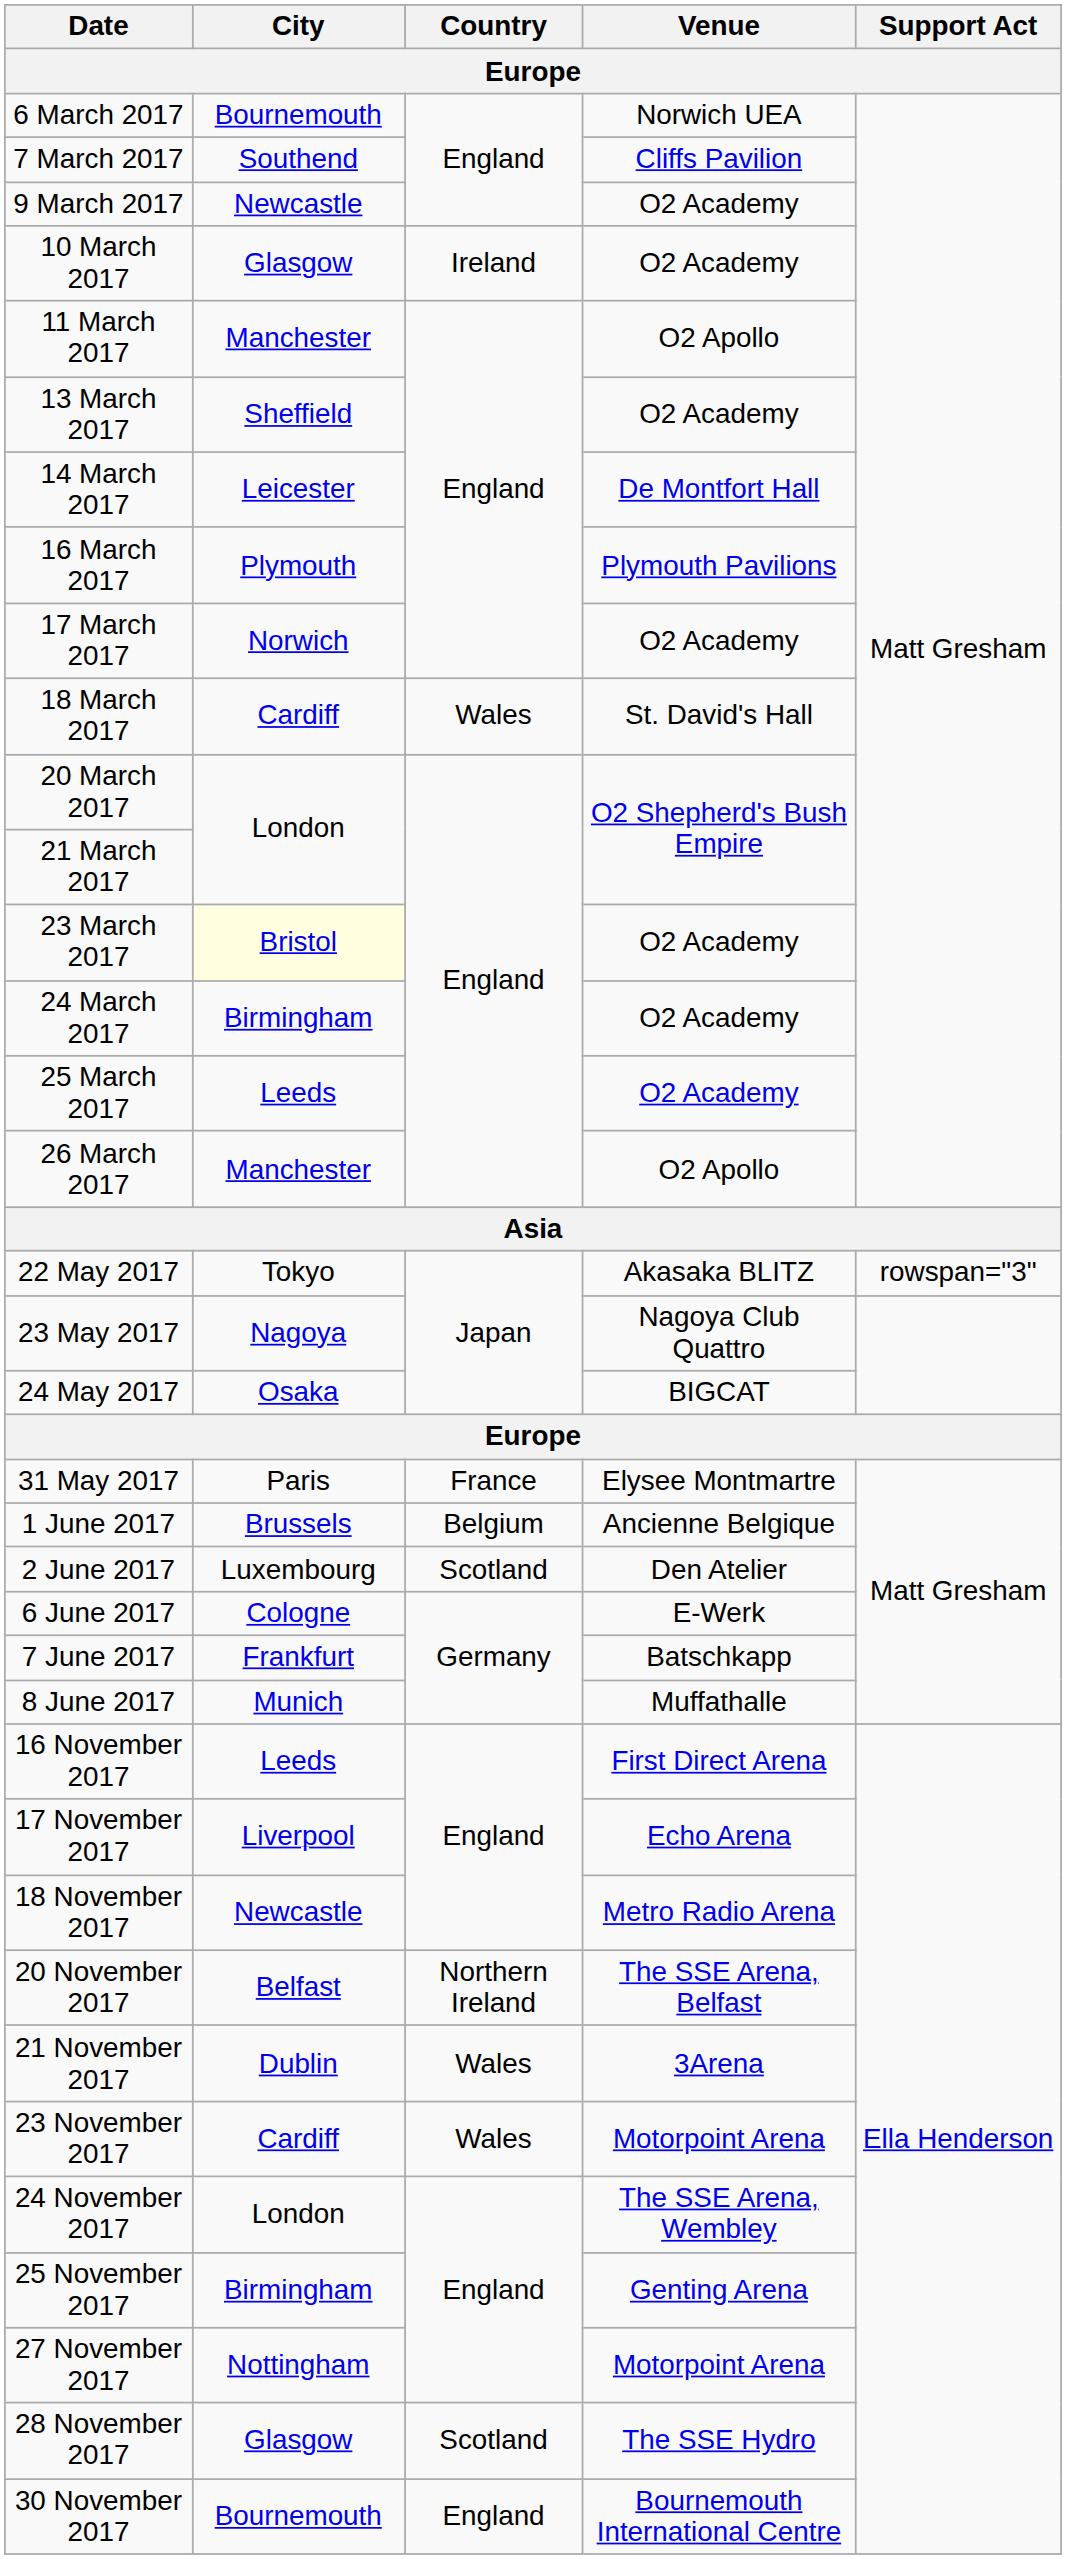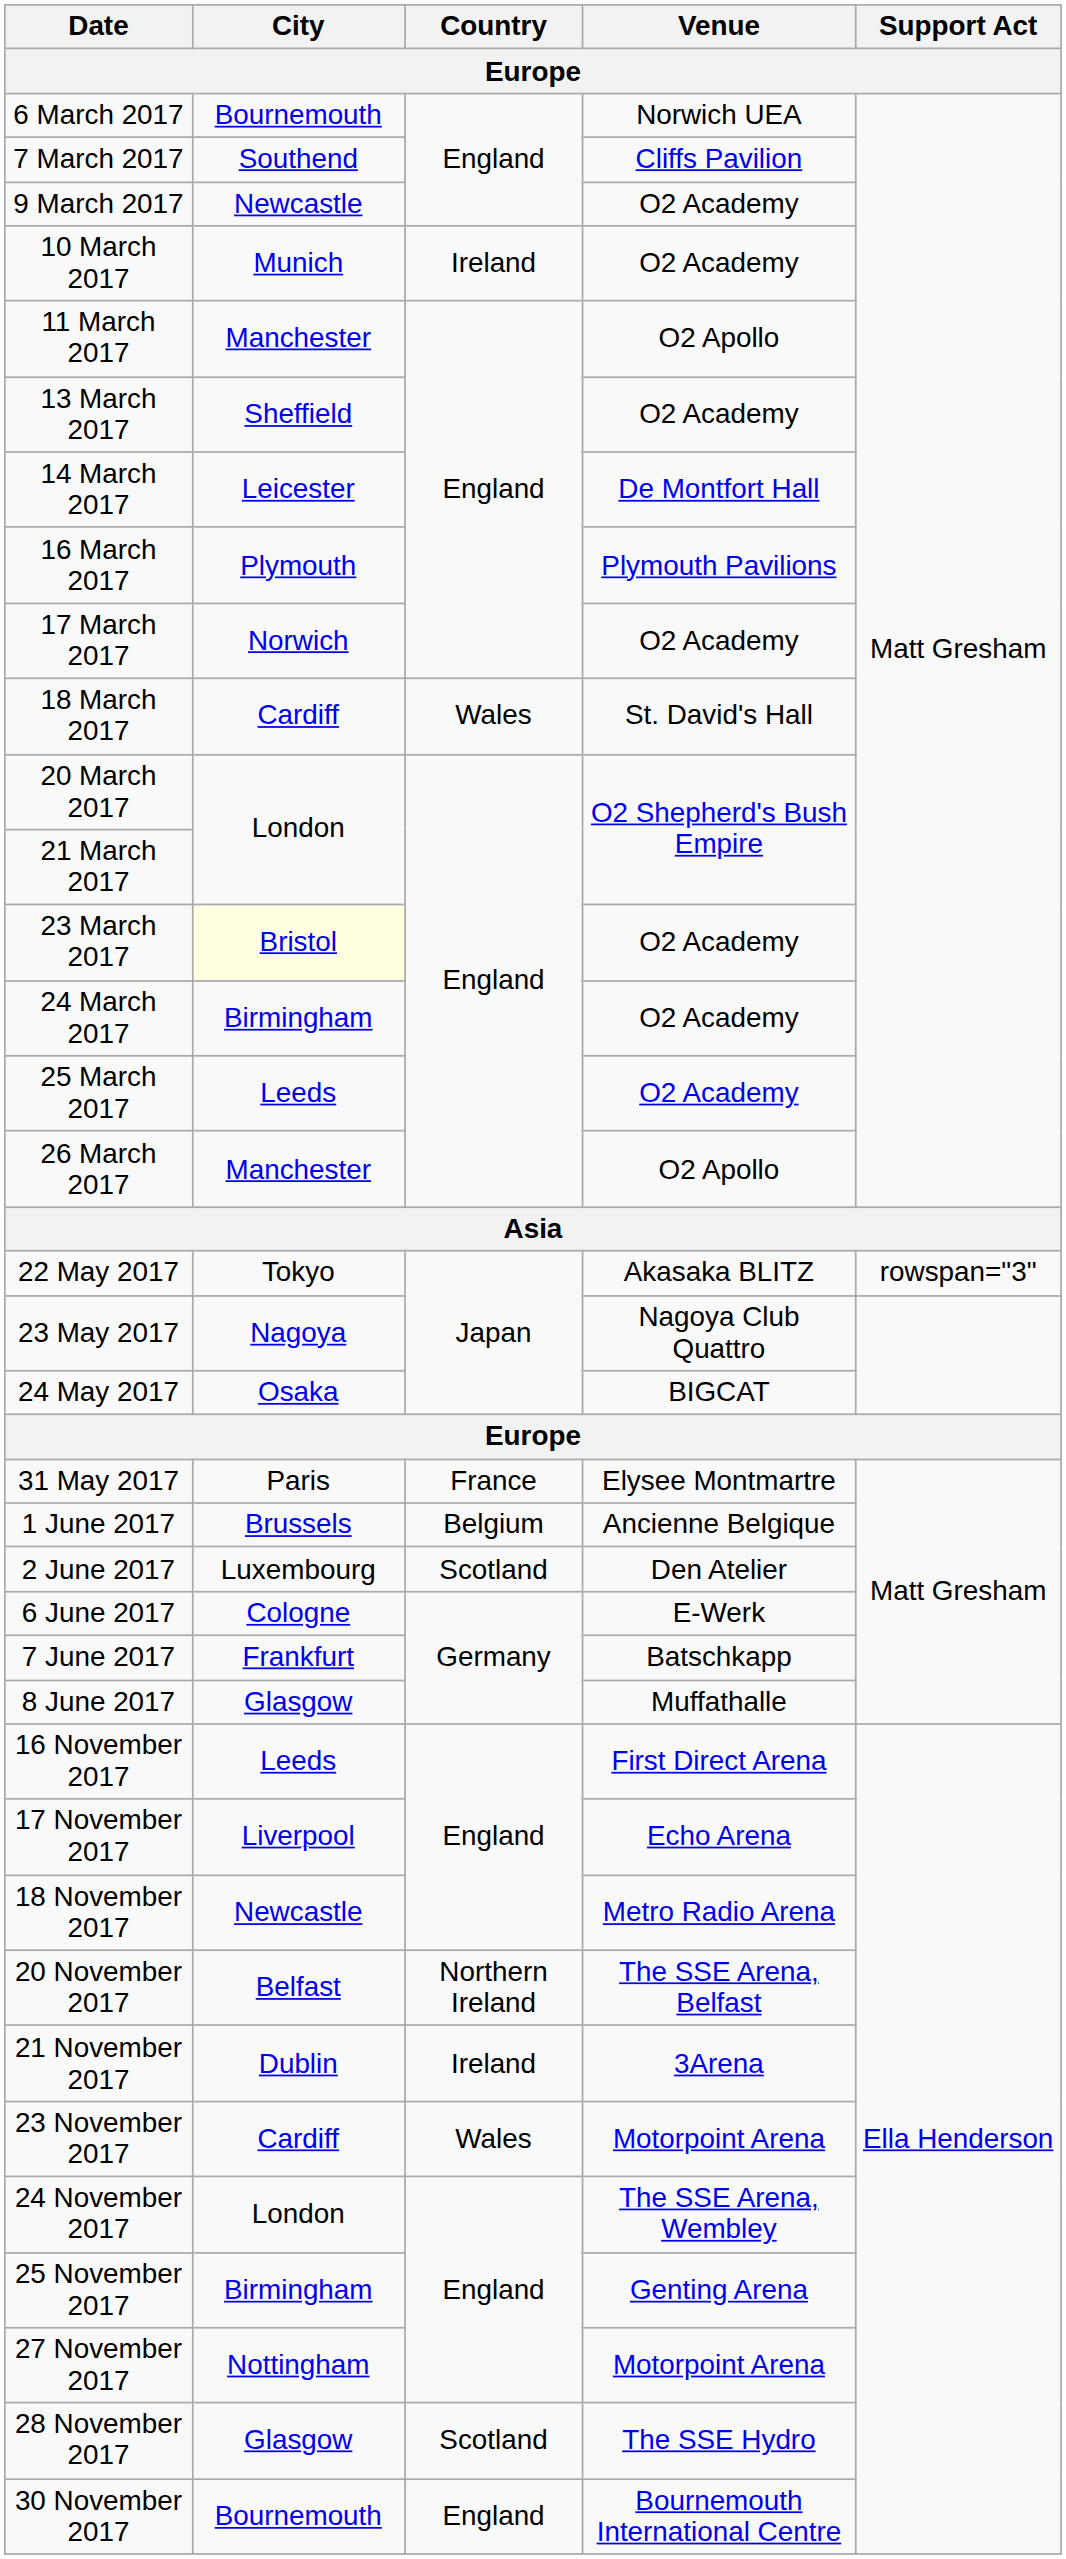(298, 262) Glasgow -> (298, 262) Munich
(298, 1701) Munich -> (298, 1701) Glasgow
(494, 2063) Wales -> (494, 2063) Ireland
